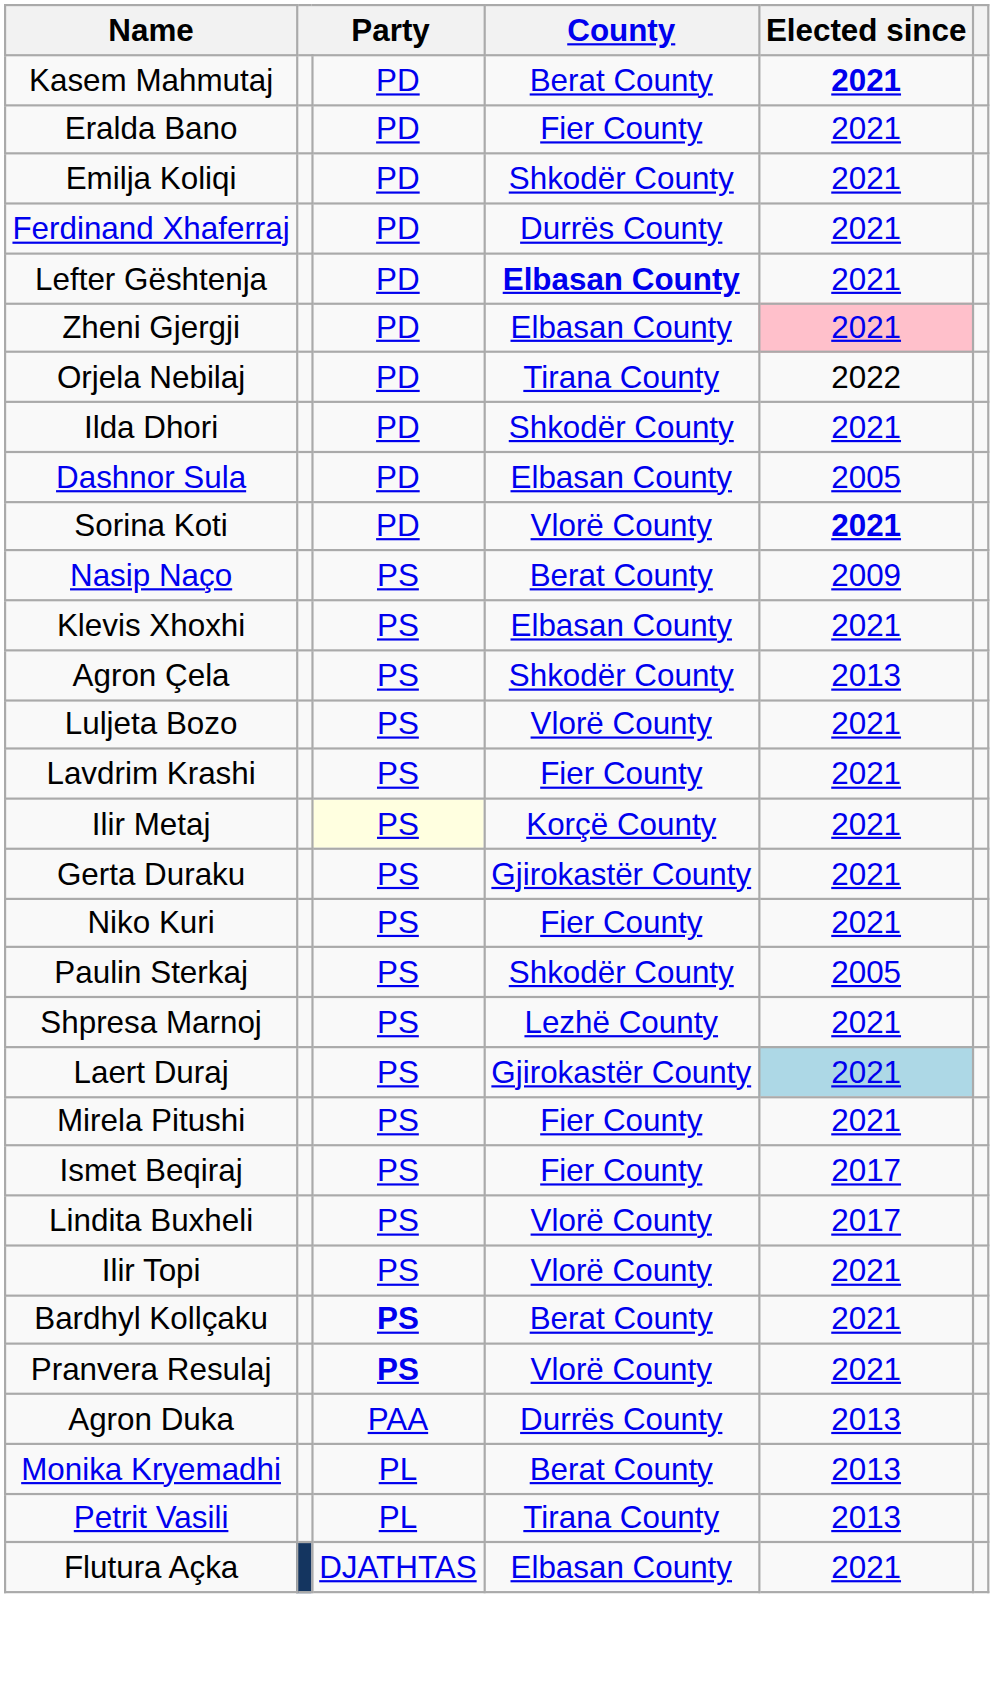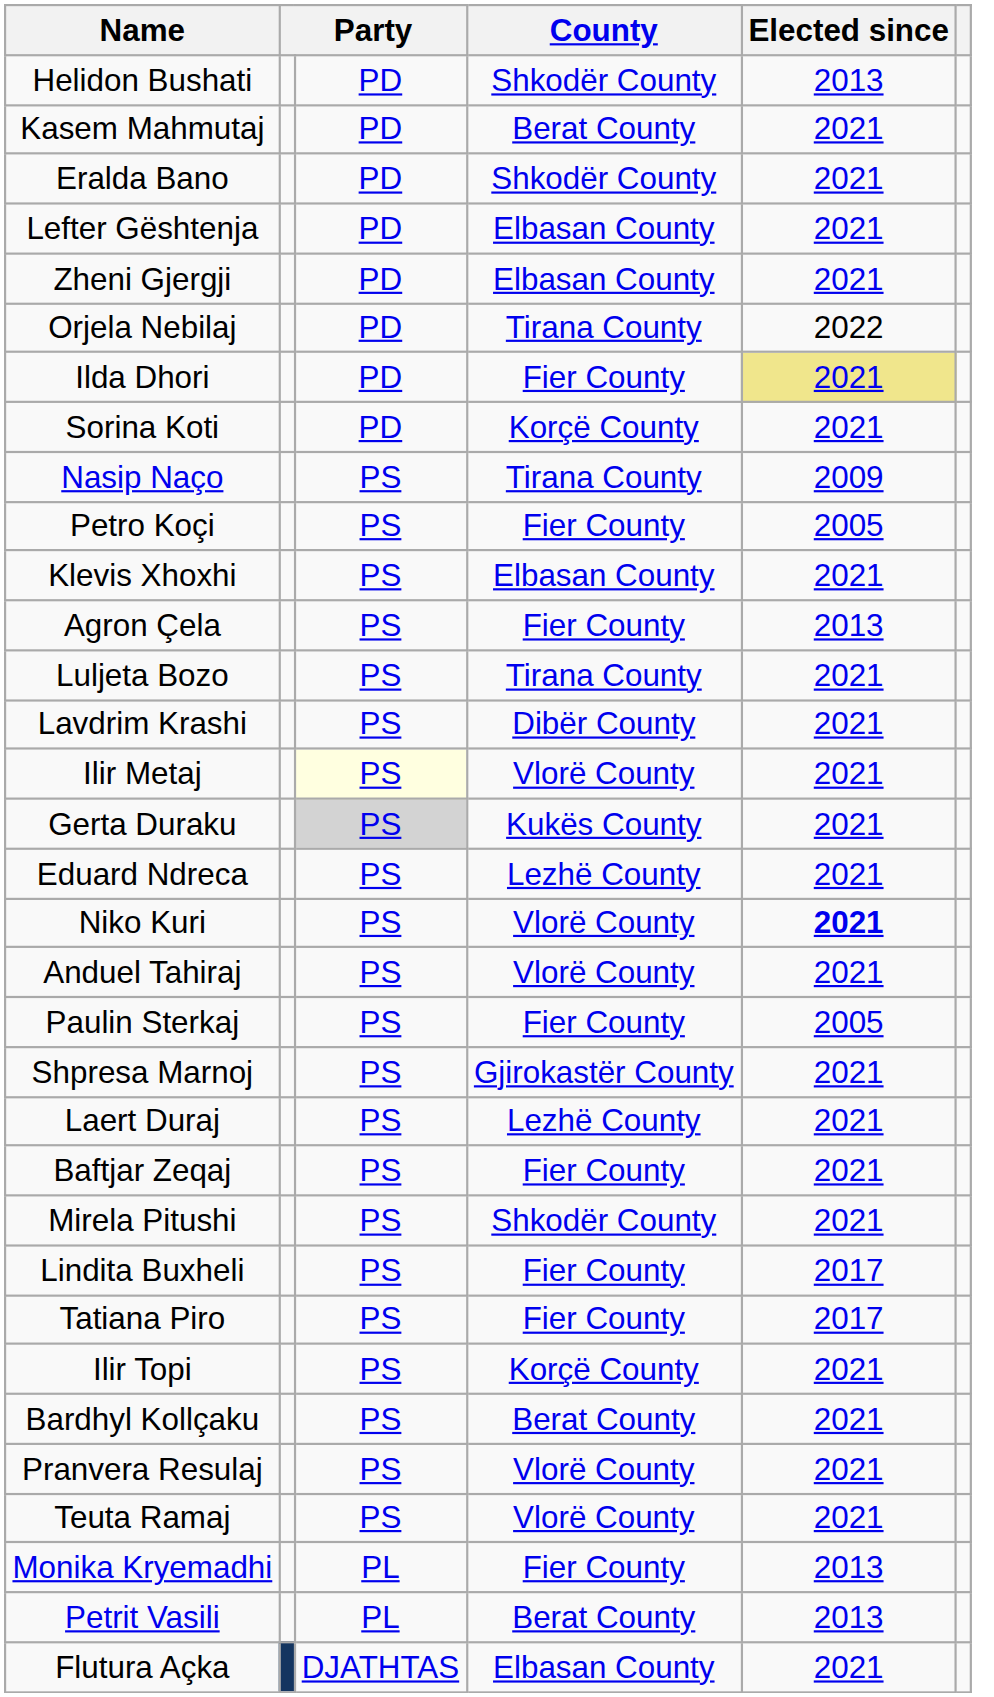+ row: (142, 80)
(866, 80) bold -> (849, 129) normal
(621, 129) Fier County -> (604, 179) Shkodër County
- row: (151, 179)
- row: (151, 229)
(621, 278) bold -> (604, 229) normal
(866, 328) pink background -> (849, 278) no background
(621, 427) Shkodër County -> (604, 377) Fier County
(866, 427) no background -> (849, 377) khaki background
- row: (151, 477)
(621, 526) Vlorë County -> (604, 427) Korçë County
(866, 526) bold -> (849, 427) normal
(621, 576) Berat County -> (604, 477) Tirana County
+ row: (142, 526)
(621, 675) Shkodër County -> (604, 625) Fier County
(621, 725) Vlorë County -> (604, 675) Tirana County
(621, 774) Fier County -> (604, 725) Dibër County
(621, 824) Korçë County -> (604, 774) Vlorë County
(398, 873) no background -> (380, 824) lightgrey background
(621, 873) Gjirokastër County -> (604, 824) Kukës County
+ row: (142, 873)
(621, 923) Fier County -> (604, 923) Vlorë County
(866, 923) normal -> (849, 923) bold
+ row: (142, 973)
(621, 973) Shkodër County -> (604, 1022) Fier County
(621, 1022) Lezhë County -> (604, 1072) Gjirokastër County
(621, 1072) Gjirokastër County -> (604, 1121) Lezhë County
(866, 1072) lightblue background -> (849, 1121) no background
+ row: (142, 1171)
(621, 1121) Fier County -> (604, 1221) Shkodër County
- row: (151, 1171)
(621, 1221) Vlorë County -> (604, 1270) Fier County
+ row: (142, 1320)
(621, 1270) Vlorë County -> (604, 1369) Korçë County
(398, 1320) bold -> (380, 1419) normal
(398, 1369) bold -> (380, 1469) normal
+ row: (142, 1518)
- row: (151, 1419)
(621, 1469) Berat County -> (604, 1568) Fier County
(621, 1518) Tirana County -> (604, 1617) Berat County
